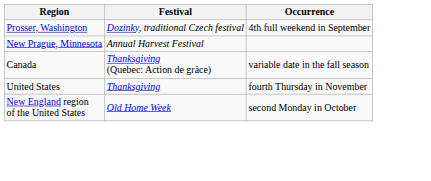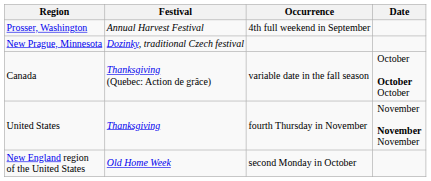+ column: (399, 12)
(175, 28) Dozinky, traditional Czech festival -> (155, 28) Annual Harvest Festival
(155, 43) Annual Harvest Festival -> (175, 43) Dozinky, traditional Czech festival
